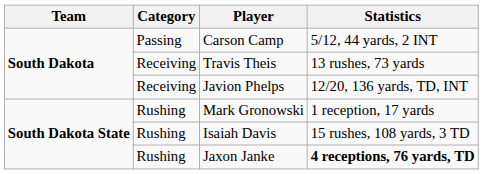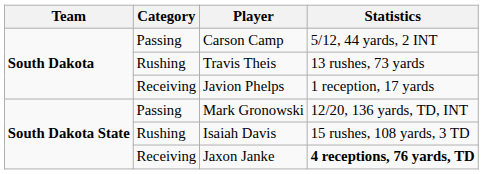(166, 63) Receiving -> (161, 63) Rushing
(389, 86) 12/20, 136 yards, TD, INT -> (372, 86) 1 reception, 17 yards
(161, 110) Rushing -> (159, 110) Passing
(372, 110) 1 reception, 17 yards -> (389, 110) 12/20, 136 yards, TD, INT
(161, 156) Rushing -> (166, 156) Receiving
